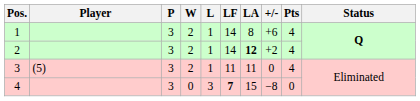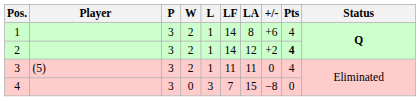(251, 50) bold -> (251, 50) normal
(292, 50) normal -> (292, 50) bold
(230, 86) bold -> (230, 86) normal
